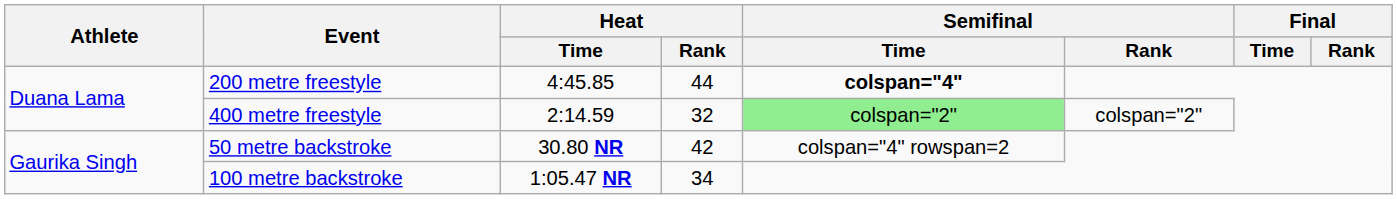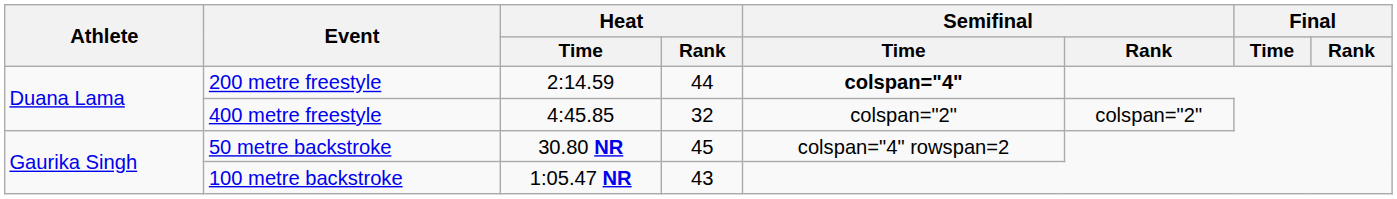(581, 83) 4:45.85 -> (581, 83) 2:14.59
(581, 115) 2:14.59 -> (581, 115) 4:45.85
(904, 115) lightgreen background -> (904, 115) no background
(702, 147) 42 -> (702, 147) 45
(702, 178) 34 -> (702, 178) 43
